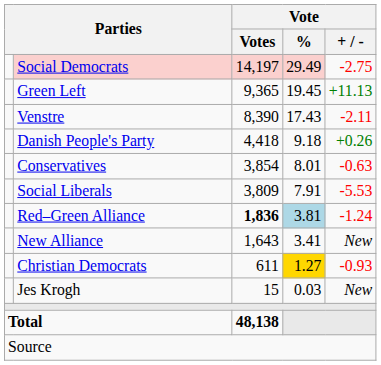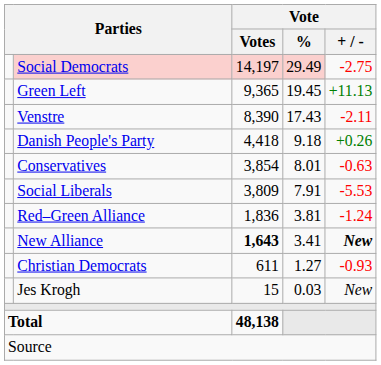(261, 215) bold -> (261, 215) normal
(308, 215) lightblue background -> (308, 215) no background
(261, 240) normal -> (261, 240) bold
(358, 240) normal -> (358, 240) bold
(308, 265) gold background -> (308, 265) no background
